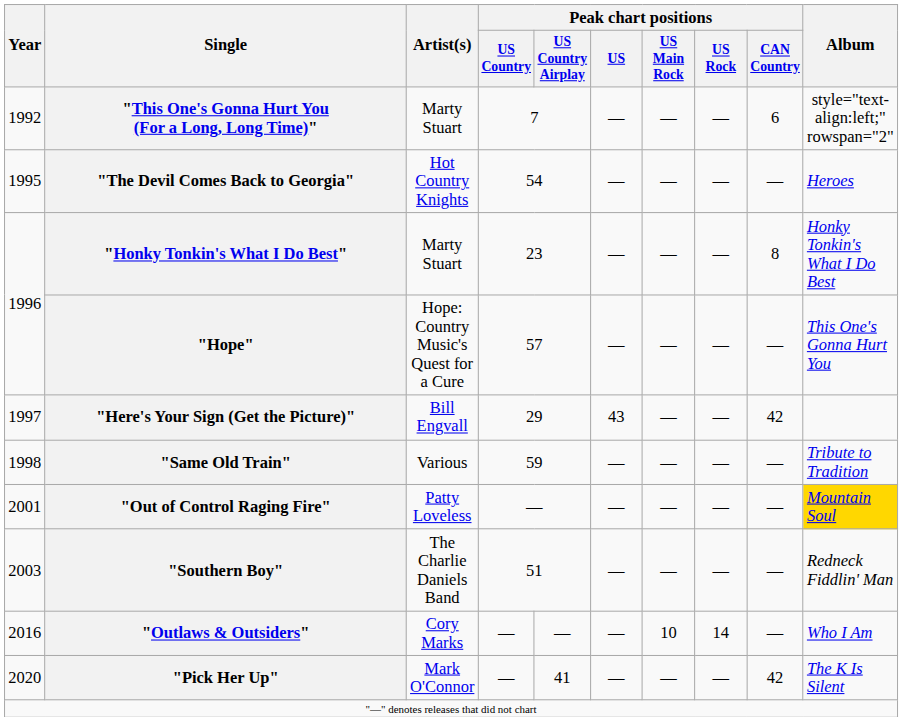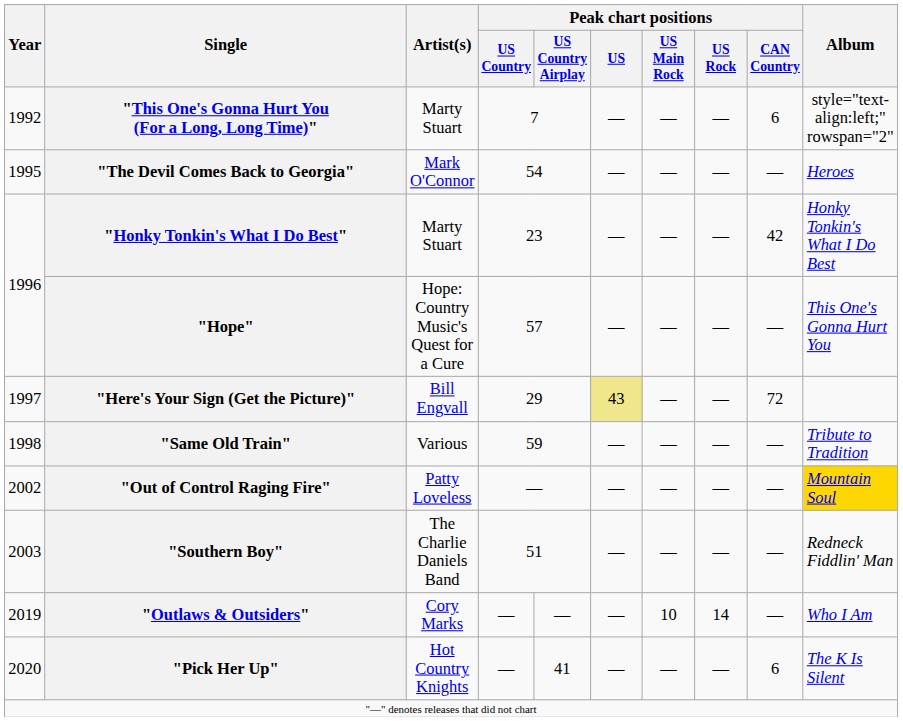(442, 181) Hot Country Knights -> (442, 172) Mark O'Connor
(775, 253) 8 -> (775, 235) 42
(616, 417) no background -> (616, 398) khaki background
(775, 417) 42 -> (775, 398) 72
(25, 506) 2001 -> (25, 488) 2002
(25, 633) 2016 -> (25, 614) 2019
(442, 677) Mark O'Connor -> (442, 668) Hot Country Knights
(775, 677) 42 -> (775, 668) 6
